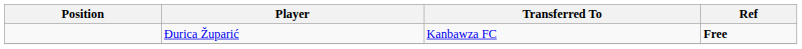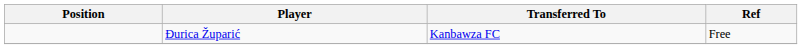(715, 33) bold -> (720, 33) normal
